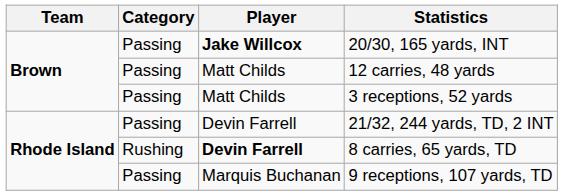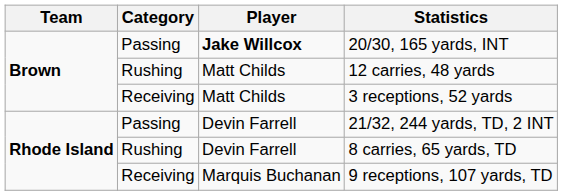(152, 71) Passing -> (152, 71) Rushing
(152, 97) Passing -> (158, 97) Receiving
(253, 150) bold -> (249, 150) normal
(152, 176) Passing -> (158, 176) Receiving
